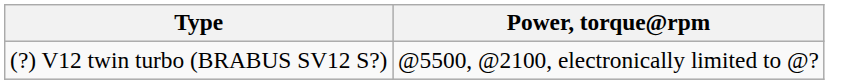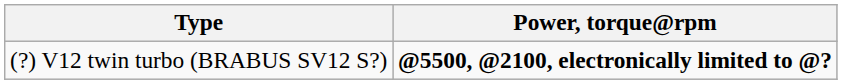(608, 60) normal -> (615, 60) bold
